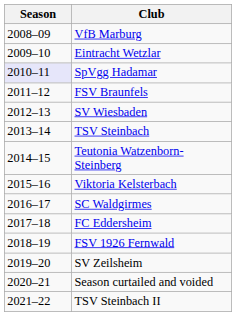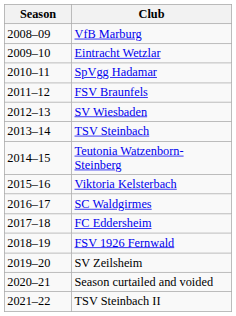(29, 72) lavender background -> (29, 72) no background
